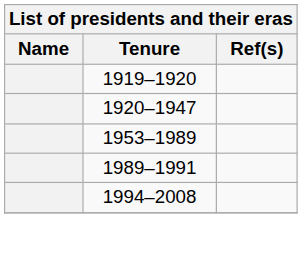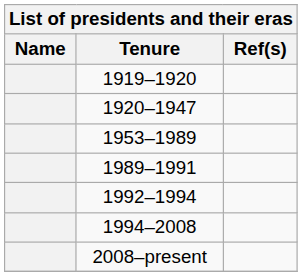+ row: (150, 197)
+ row: (150, 256)
